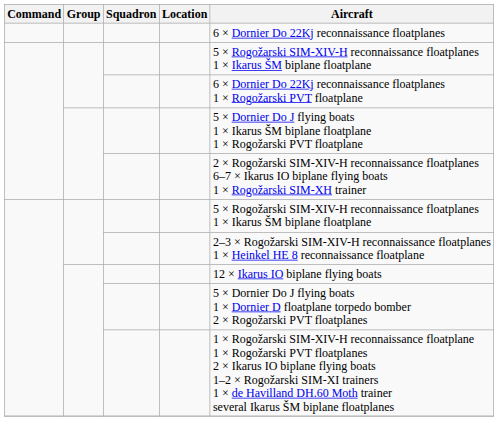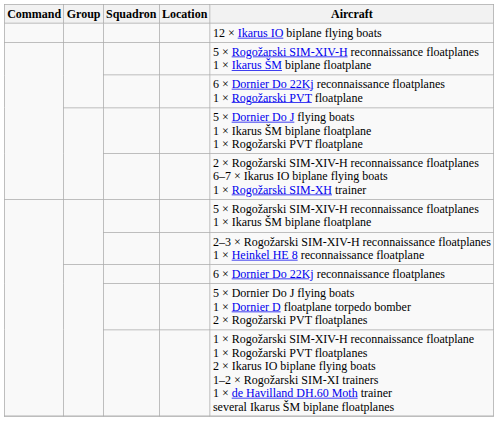(329, 33) 6 × Dornier Do 22Kj reconnaissance floatplanes -> (297, 33) 12 × Ikarus IO biplane flying boats
(297, 274) 12 × Ikarus IO biplane flying boats -> (329, 274) 6 × Dornier Do 22Kj reconnaissance floatplanes
